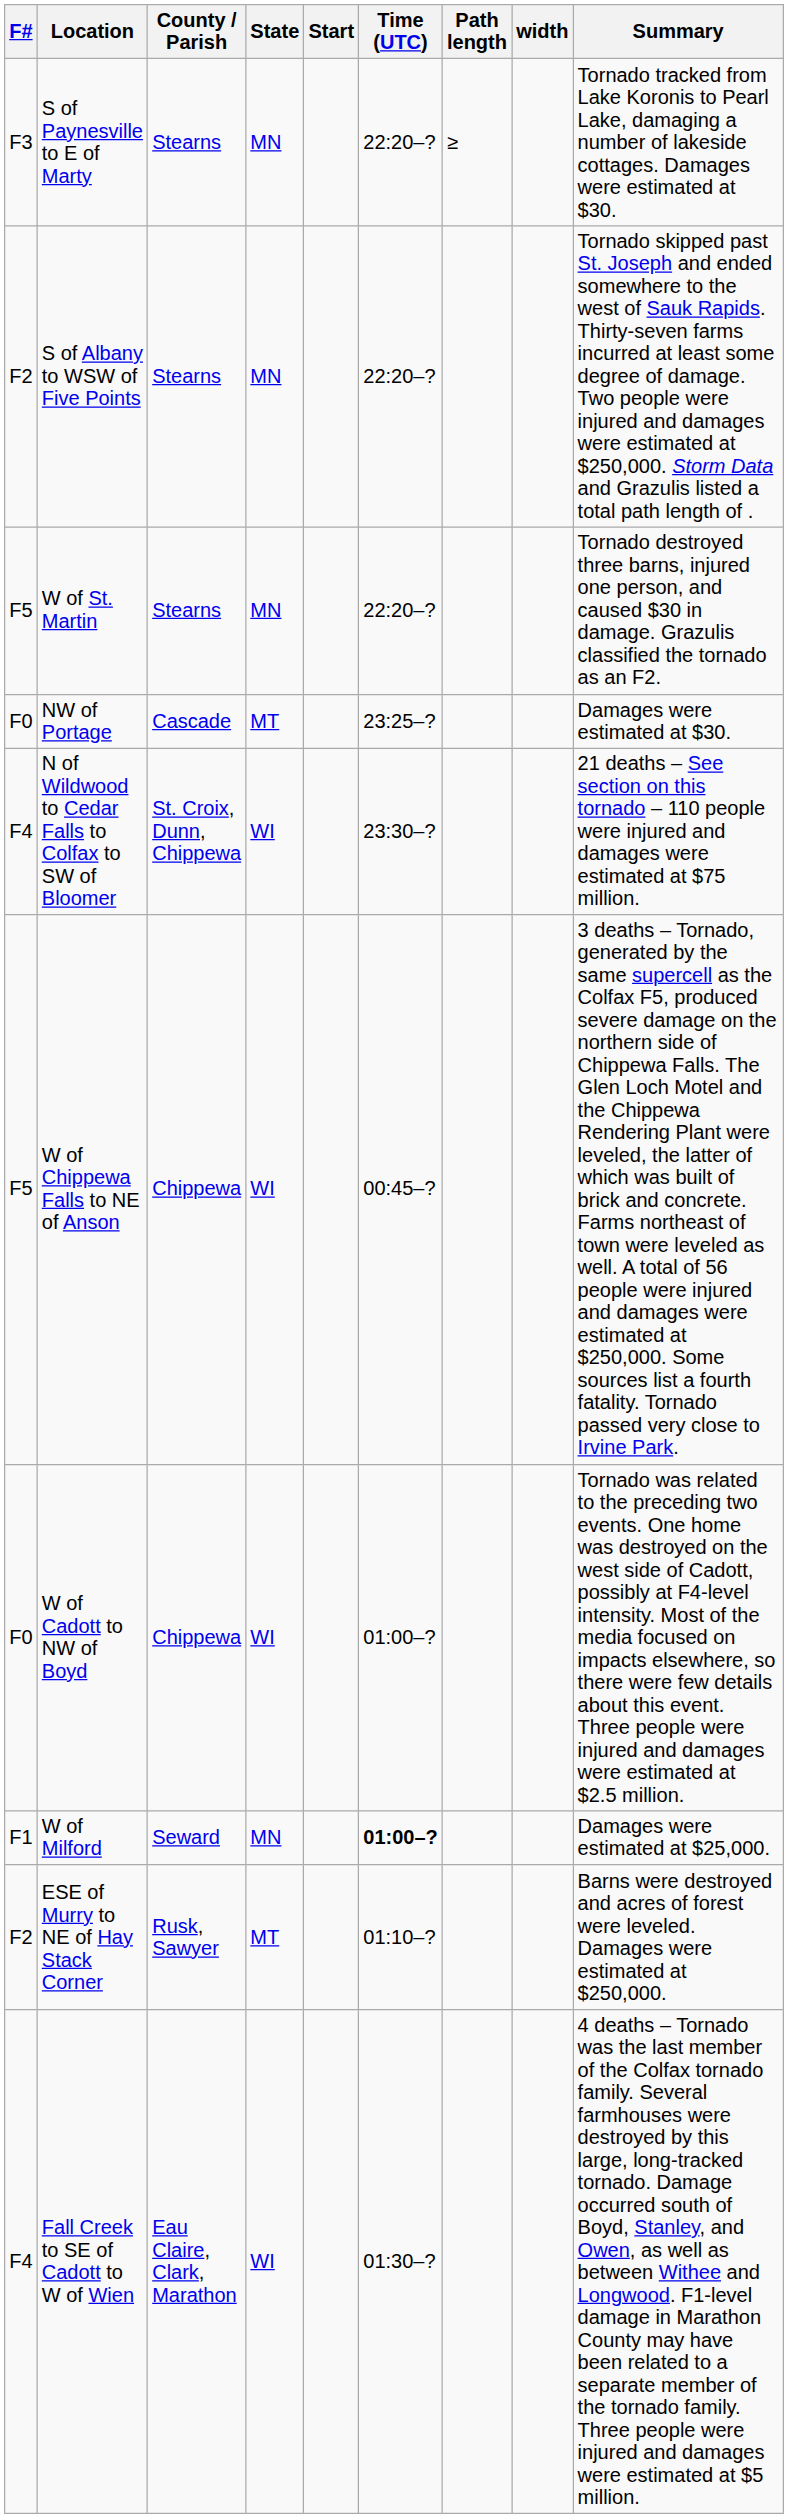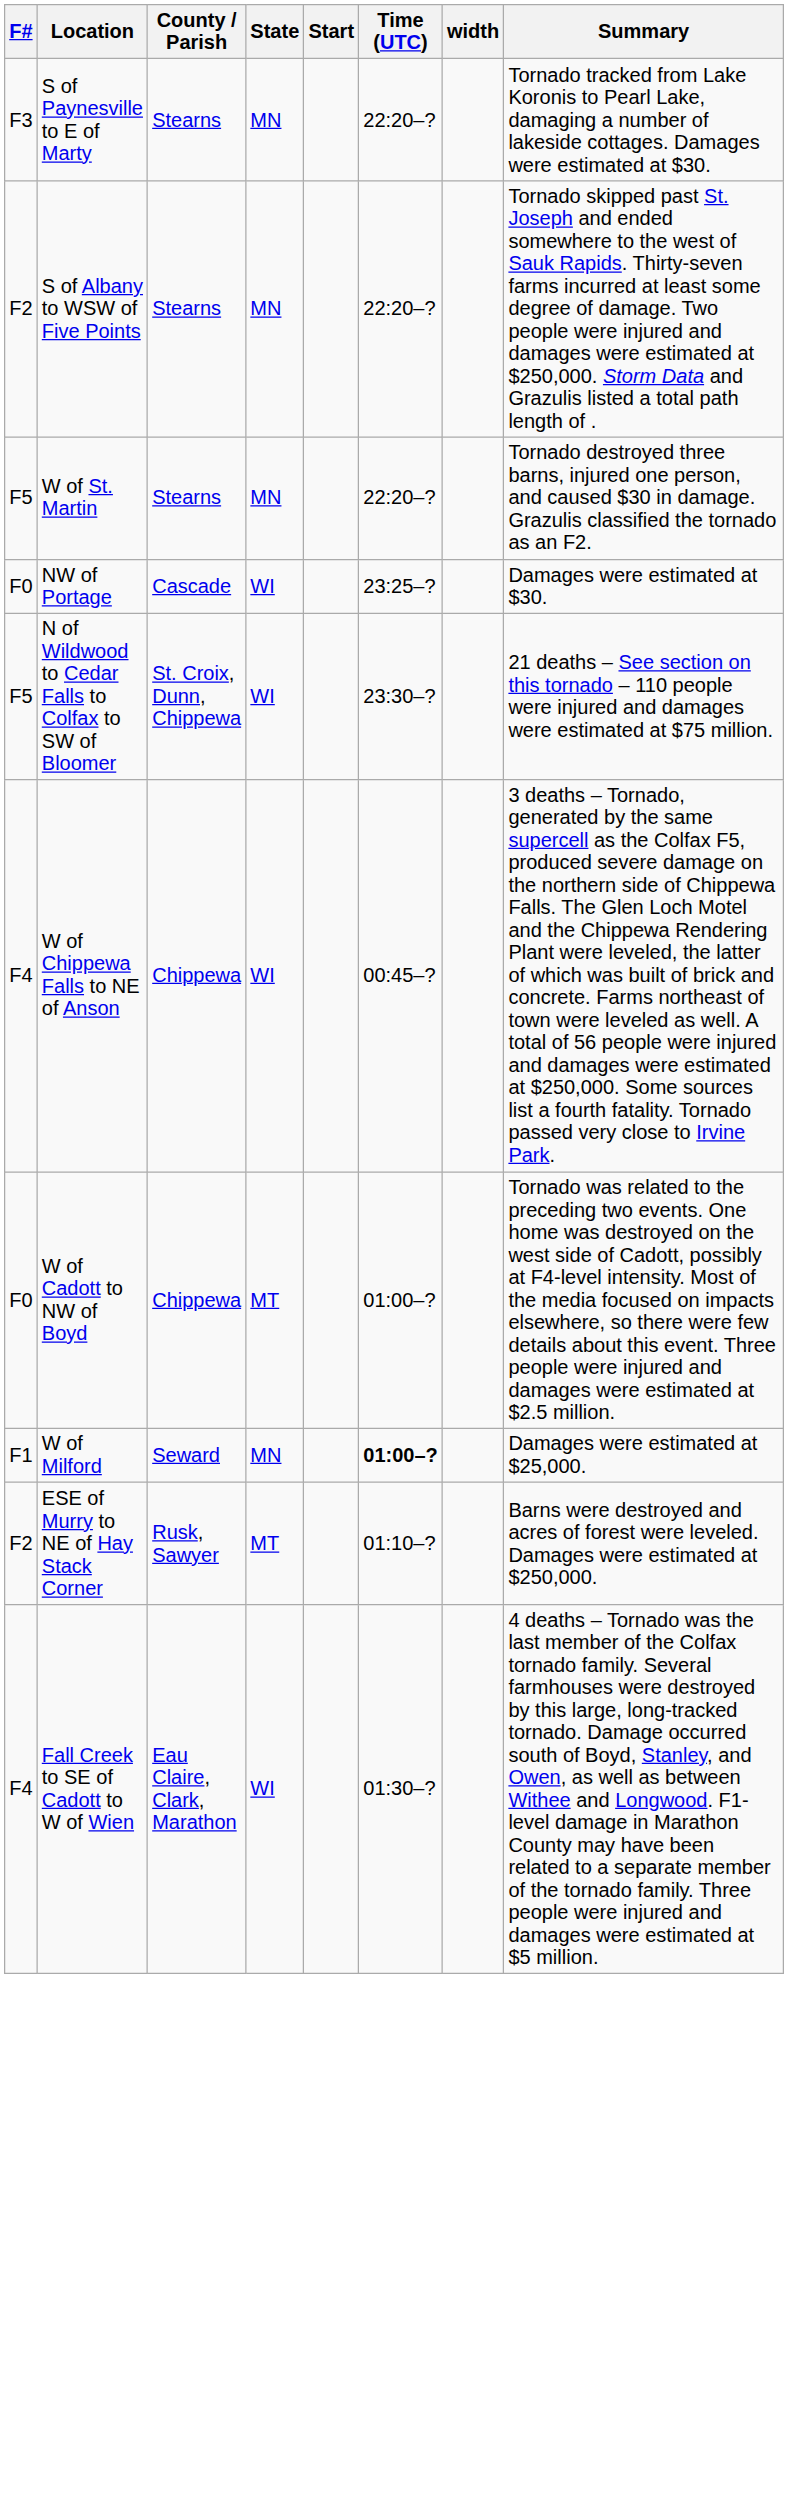- column: (477, 31)
(265, 720) MT -> (263, 585) WI
(21, 831) F4 -> (21, 696) F5
(21, 1189) F5 -> (21, 975) F4
(263, 1637) WI -> (265, 1299) MT
